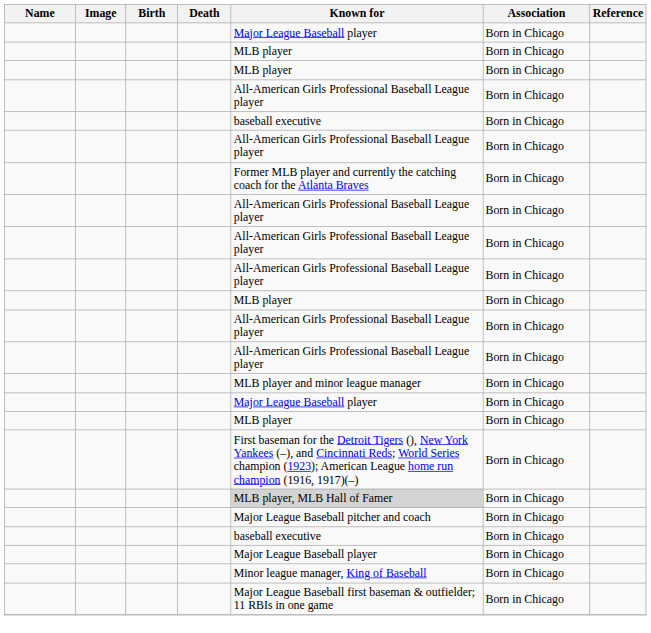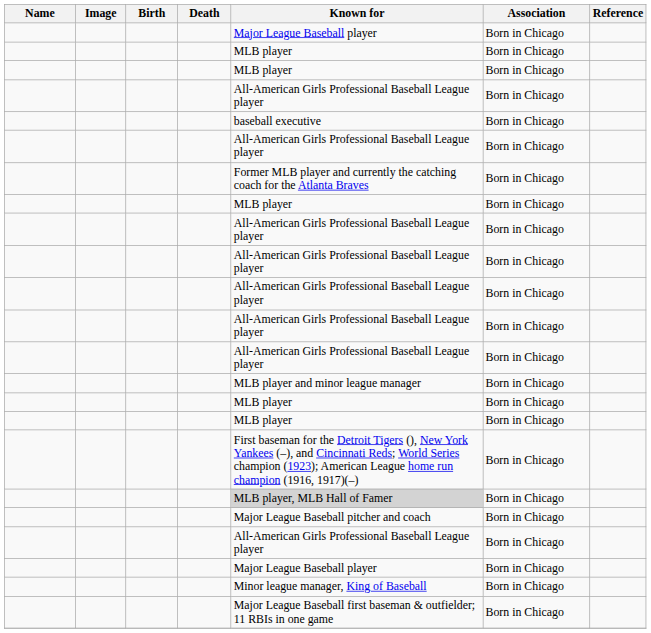(352, 210) All-American Girls Professional Baseball League player -> (263, 204) MLB player
(263, 300) MLB player -> (352, 293) All-American Girls Professional Baseball League player
(305, 402) Major League Baseball player -> (263, 402) MLB player
(277, 535) baseball executive -> (352, 542) All-American Girls Professional Baseball League player
